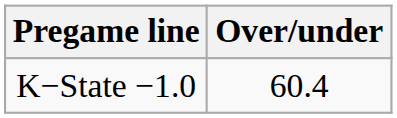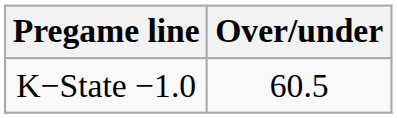(299, 85) 60.4 -> (299, 85) 60.5
